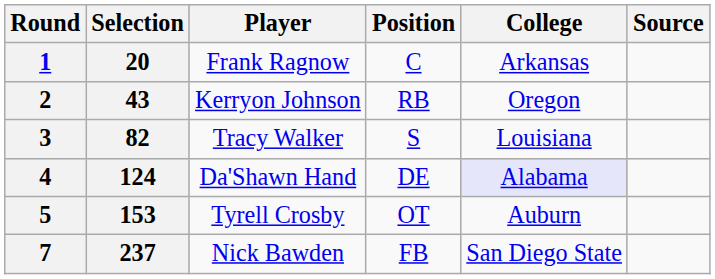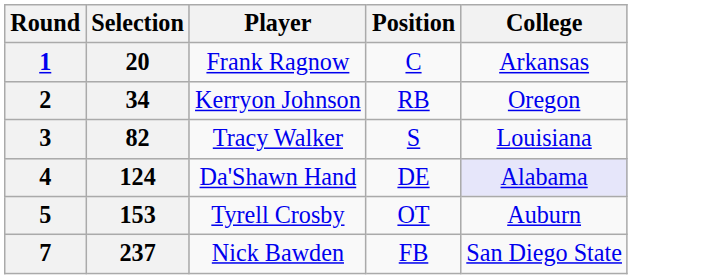- column: (668, 23)
(138, 100) 43 -> (138, 100) 34
